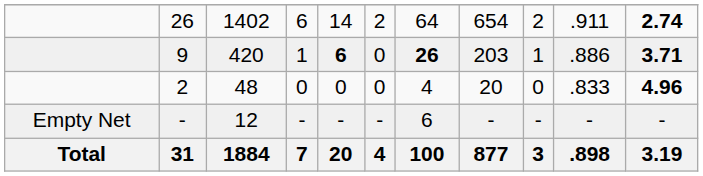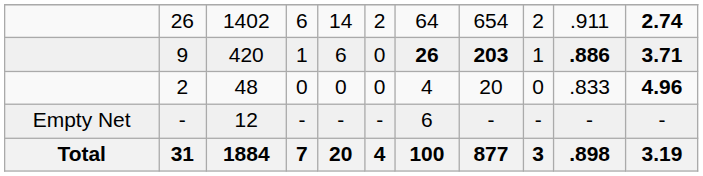(341, 54) bold -> (341, 54) normal
(491, 54) normal -> (491, 54) bold
(590, 54) normal -> (590, 54) bold
